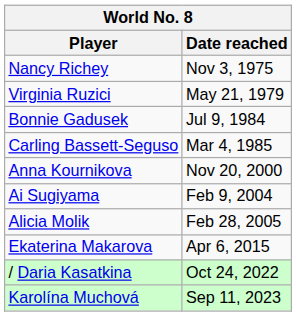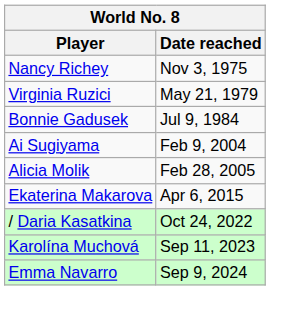- row: (93, 145)
- row: (70, 171)
+ row: (63, 273)
